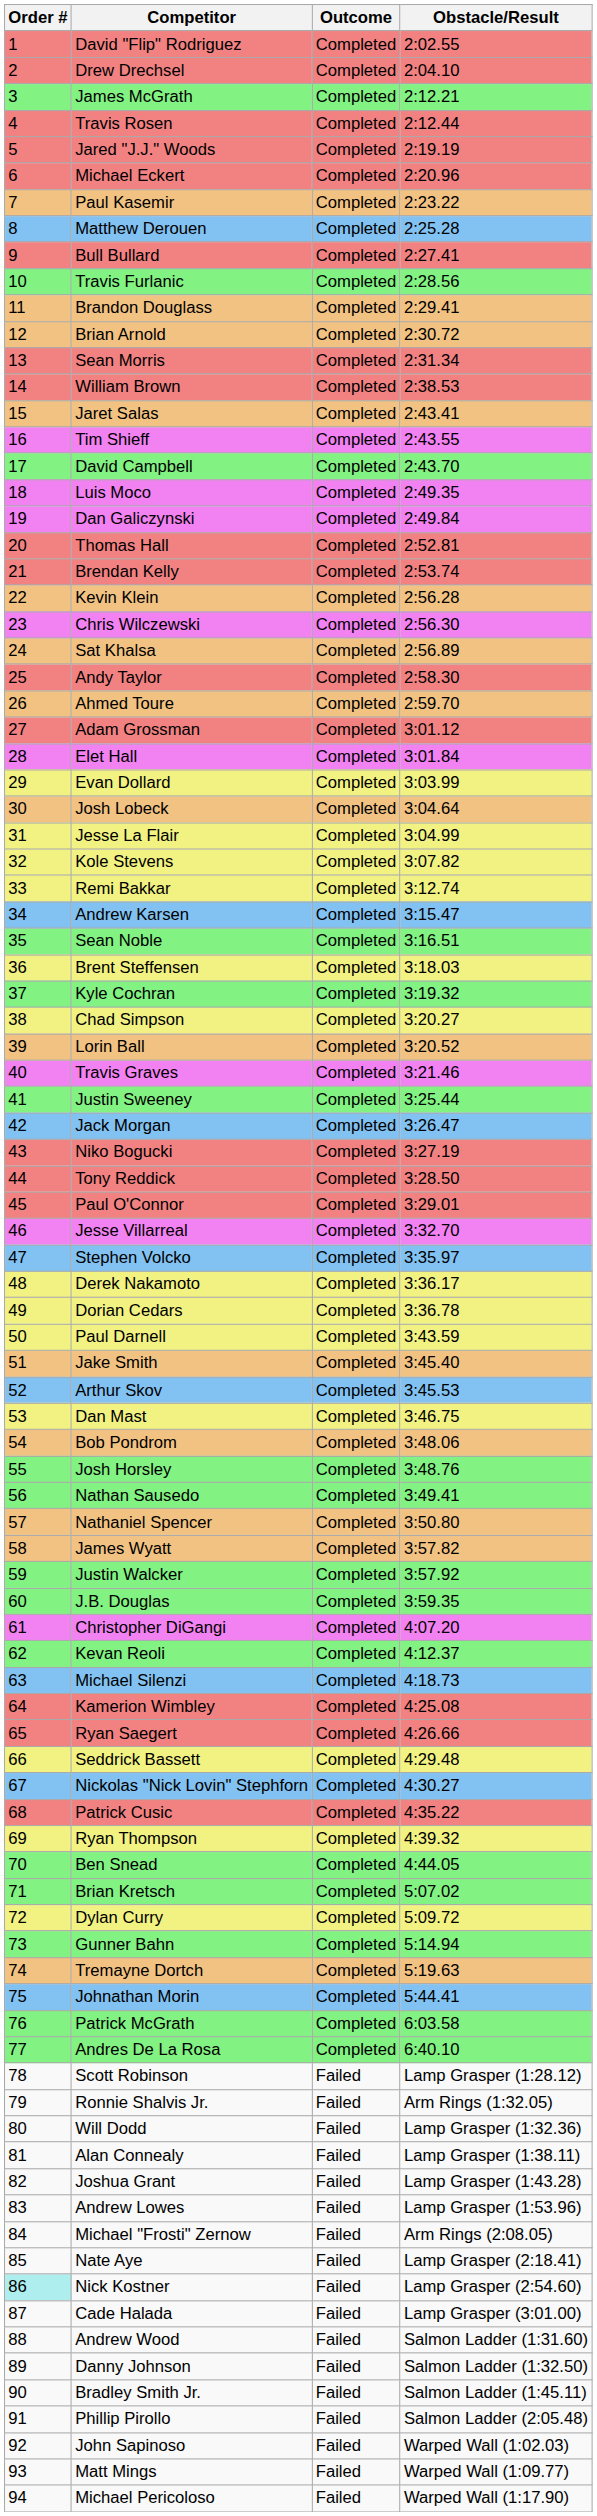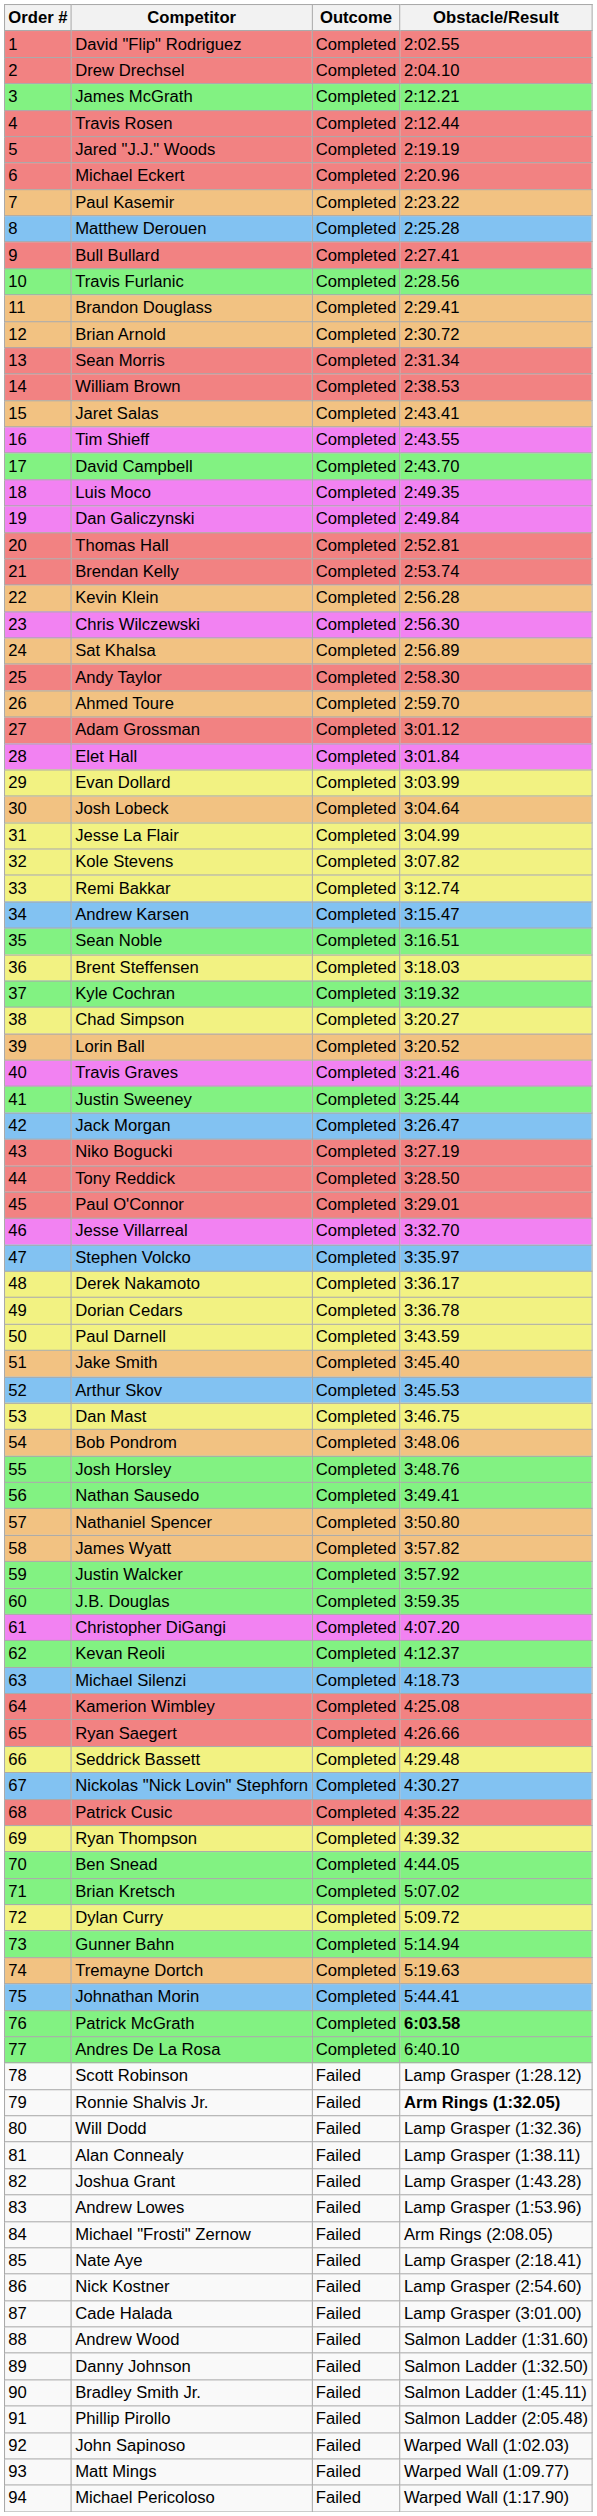(432, 2023) normal -> (432, 2023) bold
(478, 2102) normal -> (482, 2102) bold
(18, 2287) paleturquoise background -> (18, 2287) no background
